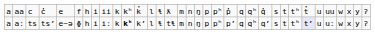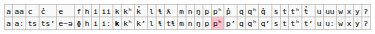(117, 23) normal -> (117, 23) bold
(128, 23) bold -> (128, 23) normal
(218, 23) no background -> (218, 23) pink background
(308, 23) lavender background -> (308, 23) no background
